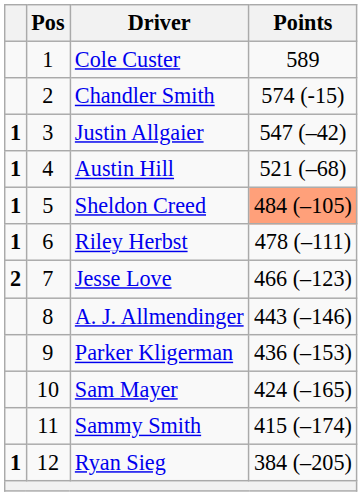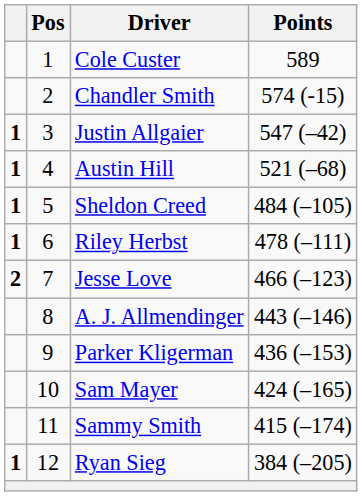(303, 205) lightsalmon background -> (303, 205) no background
